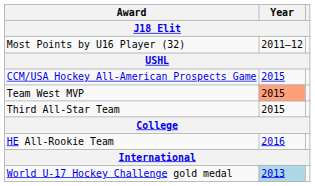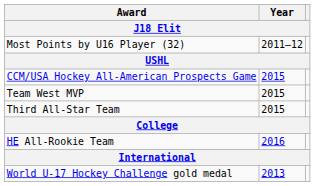(273, 93) lightsalmon background -> (273, 93) no background
(273, 173) lightblue background -> (273, 173) no background
